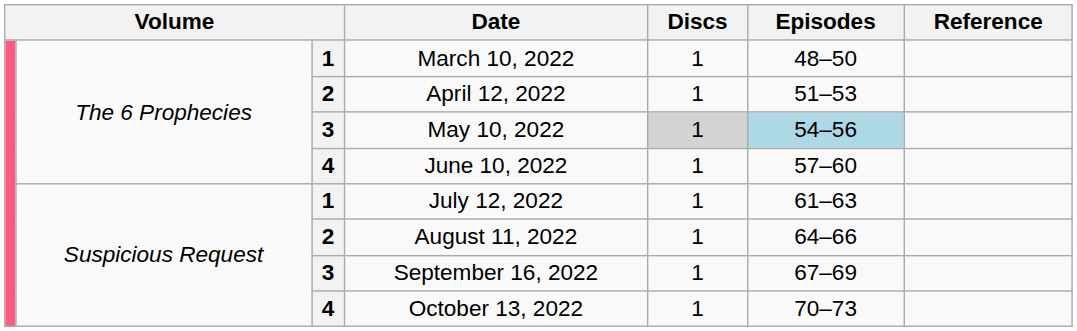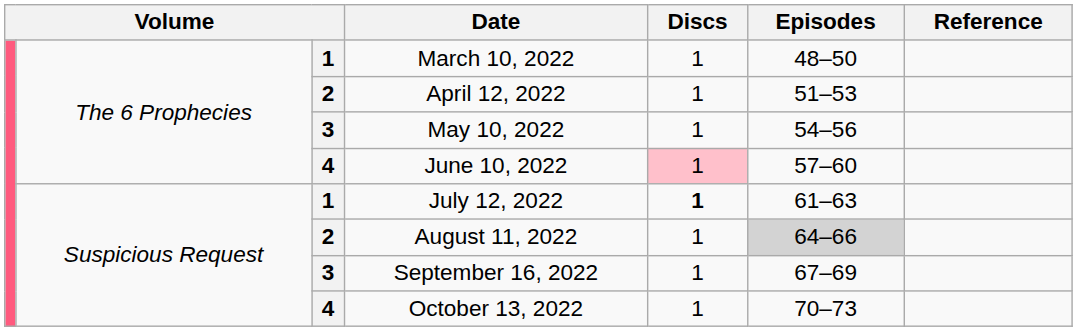(697, 129) lightgrey background -> (697, 129) no background
(826, 129) lightblue background -> (826, 129) no background
(697, 165) no background -> (697, 165) pink background
(697, 201) normal -> (697, 201) bold
(826, 237) no background -> (826, 237) lightgrey background
